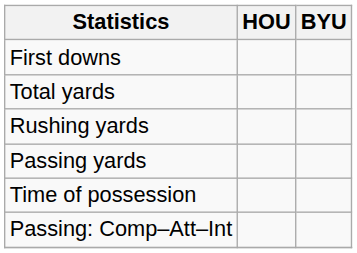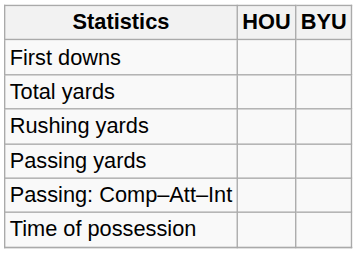rows swapped: (121, 229) <-> (103, 195)
